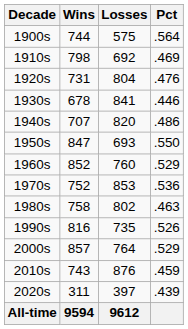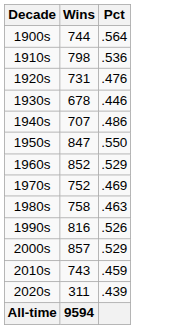- column: (124, 15)
(167, 57) .469 -> (114, 57) .536
(167, 185) .536 -> (114, 185) .469
